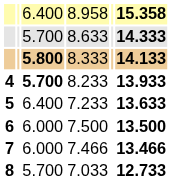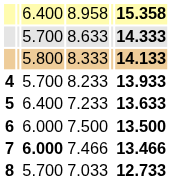(43, 59) bold -> (43, 59) normal
(43, 81) bold -> (43, 81) normal
(43, 148) normal -> (43, 148) bold
